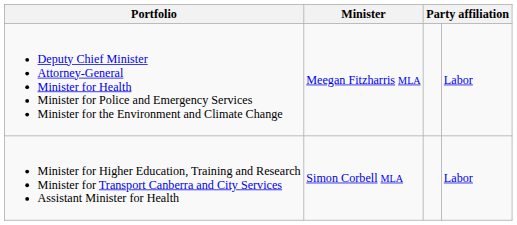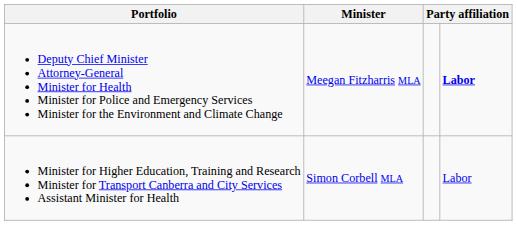(458, 79) normal -> (459, 79) bold
